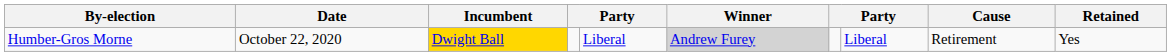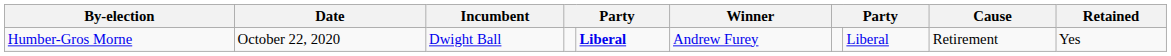(468, 39) gold background -> (465, 39) no background
(604, 39) normal -> (603, 39) bold
(713, 39) lightgrey background -> (716, 39) no background
